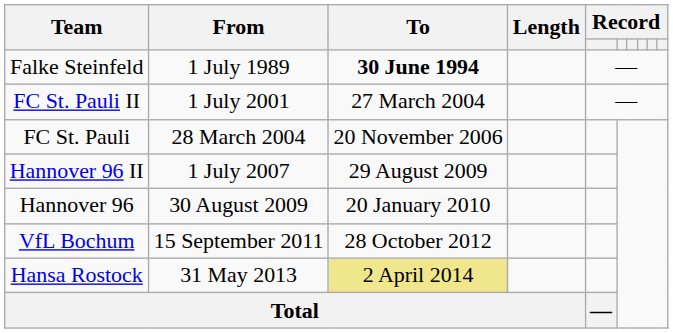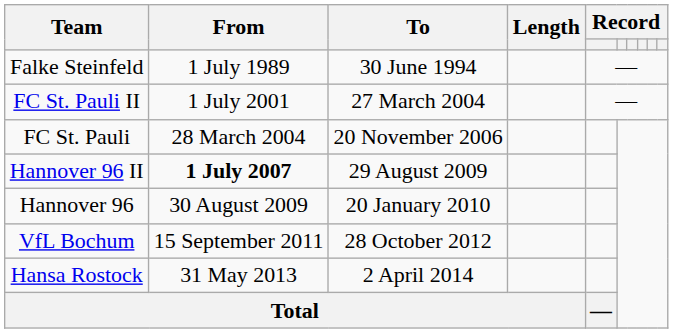(418, 66) bold -> (418, 66) normal
(239, 171) normal -> (239, 171) bold
(418, 275) khaki background -> (418, 275) no background
